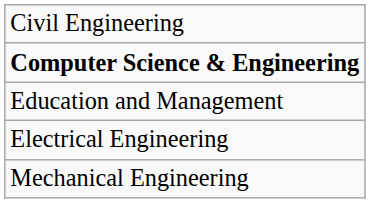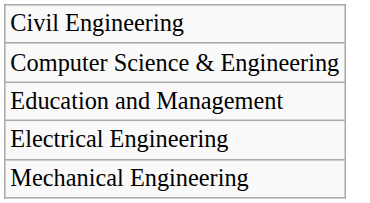(185, 62) bold -> (175, 62) normal
